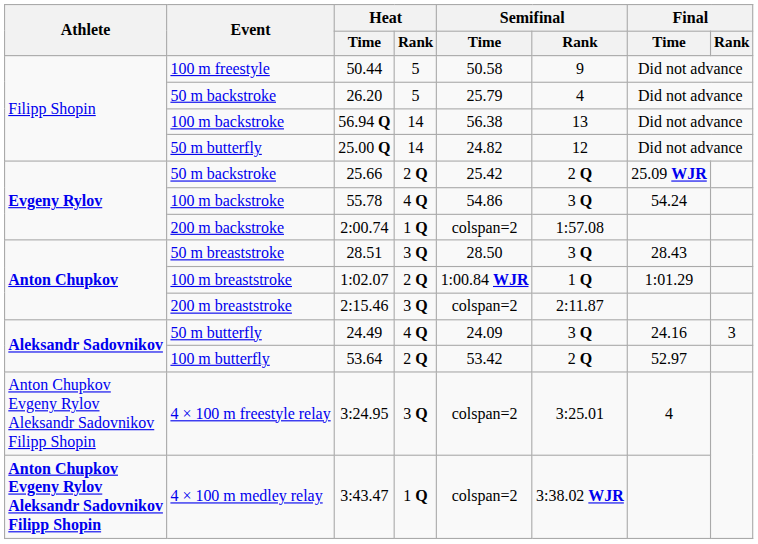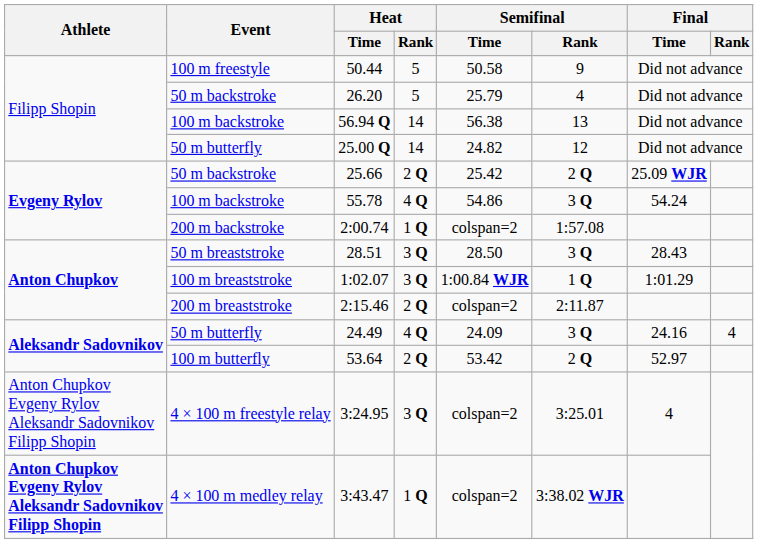(416, 280) 2 Q -> (416, 280) 3 Q
(416, 306) 3 Q -> (416, 306) 2 Q
(732, 332) 3 -> (732, 332) 4
